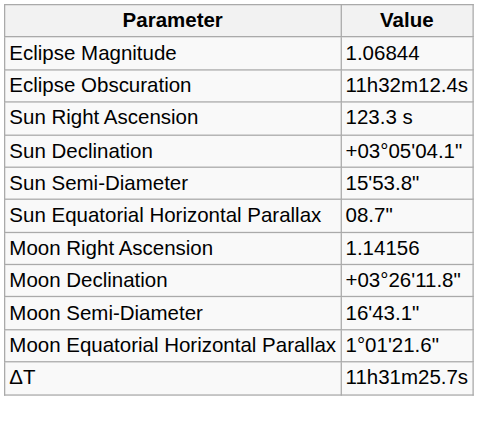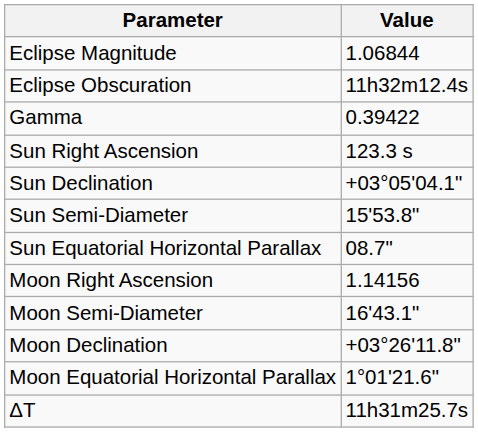+ row: (46, 118)
rows swapped: (88, 280) <-> (106, 313)
